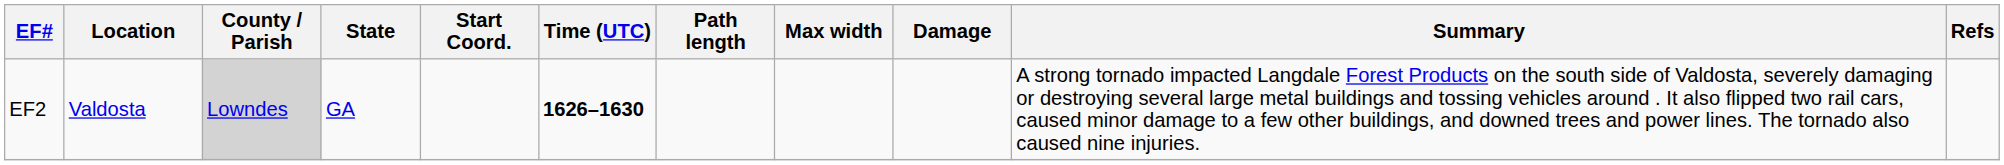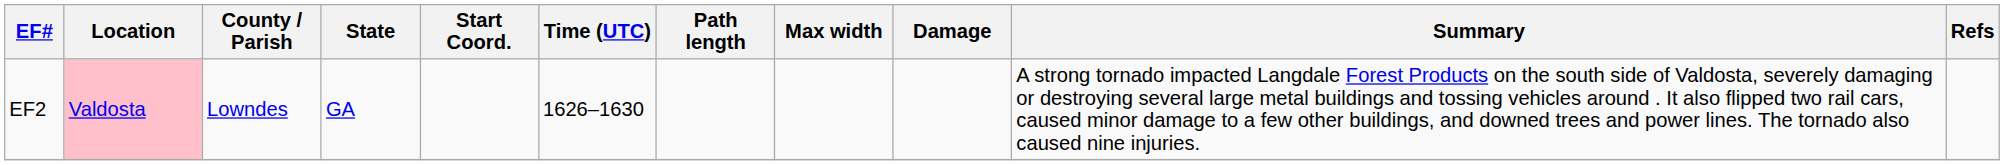(107, 109) no background -> (107, 109) pink background
(247, 109) lightgrey background -> (247, 109) no background
(593, 109) bold -> (593, 109) normal
